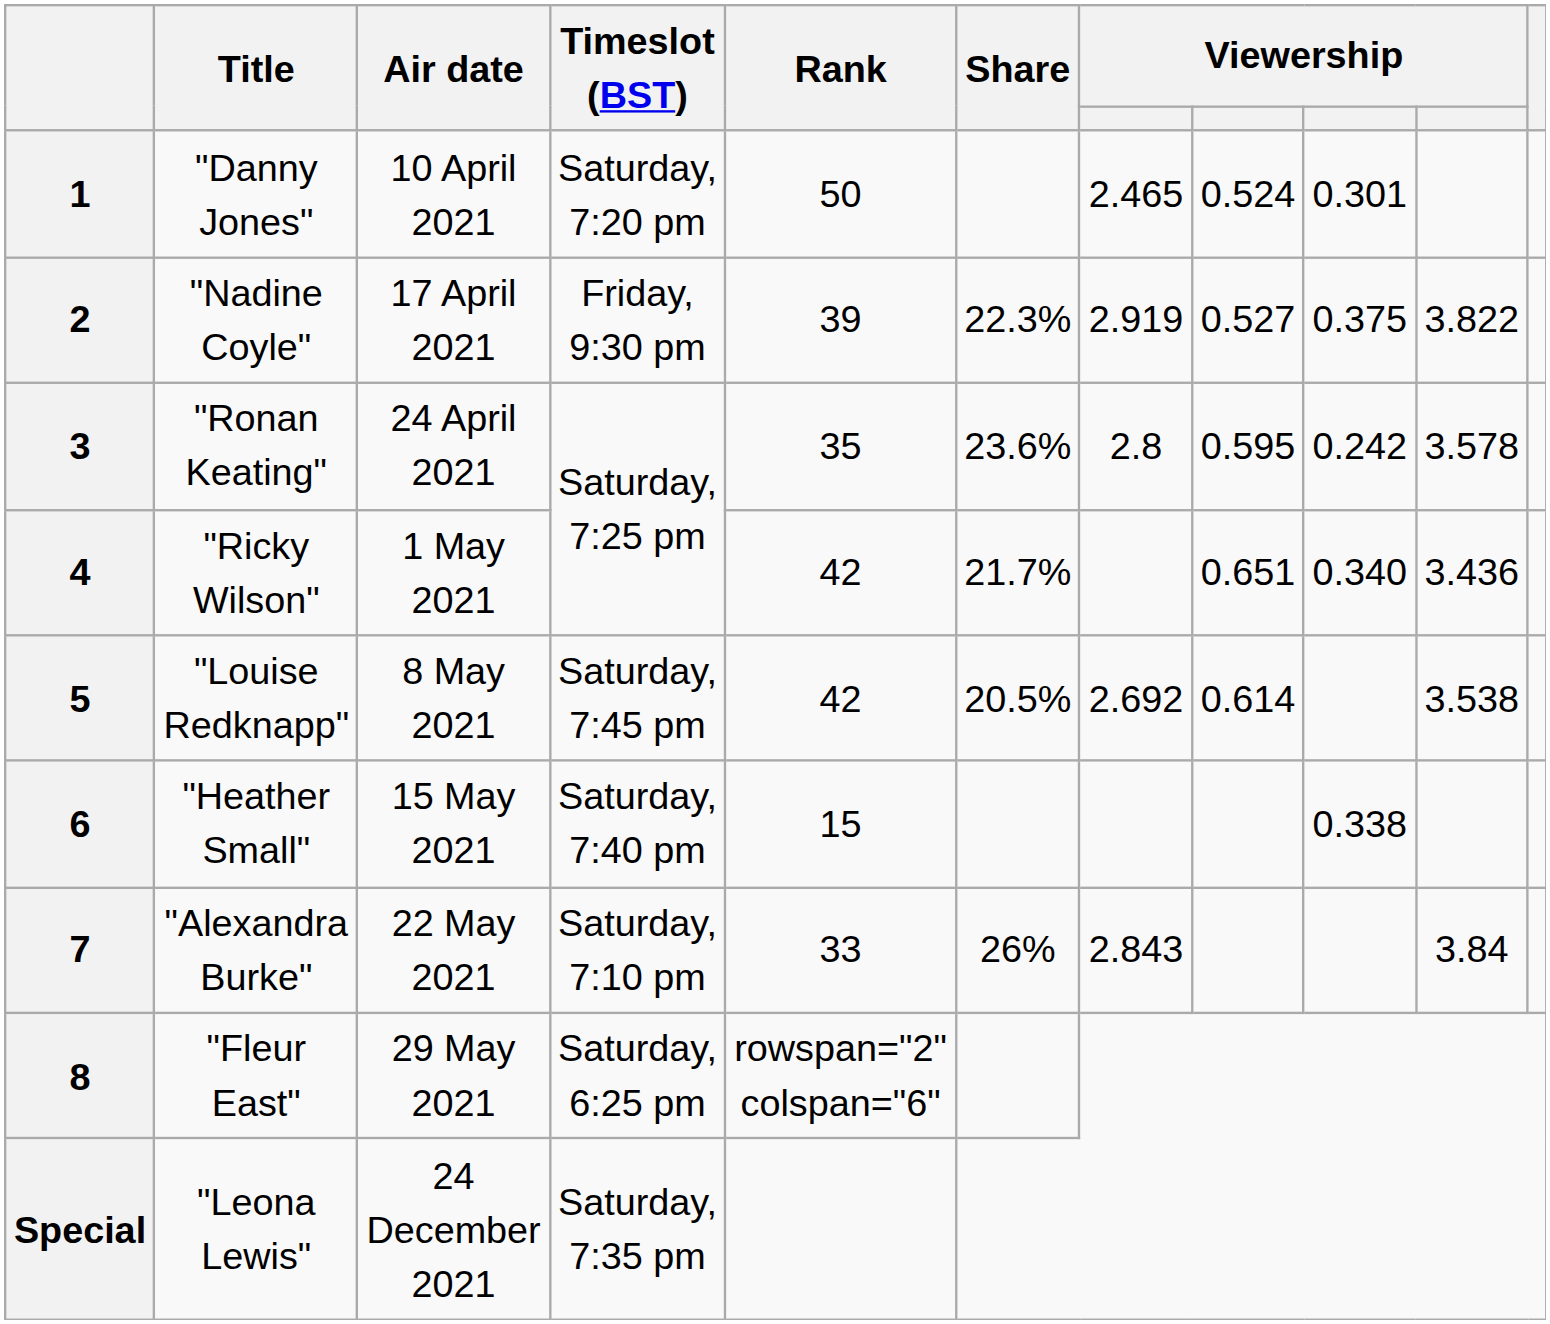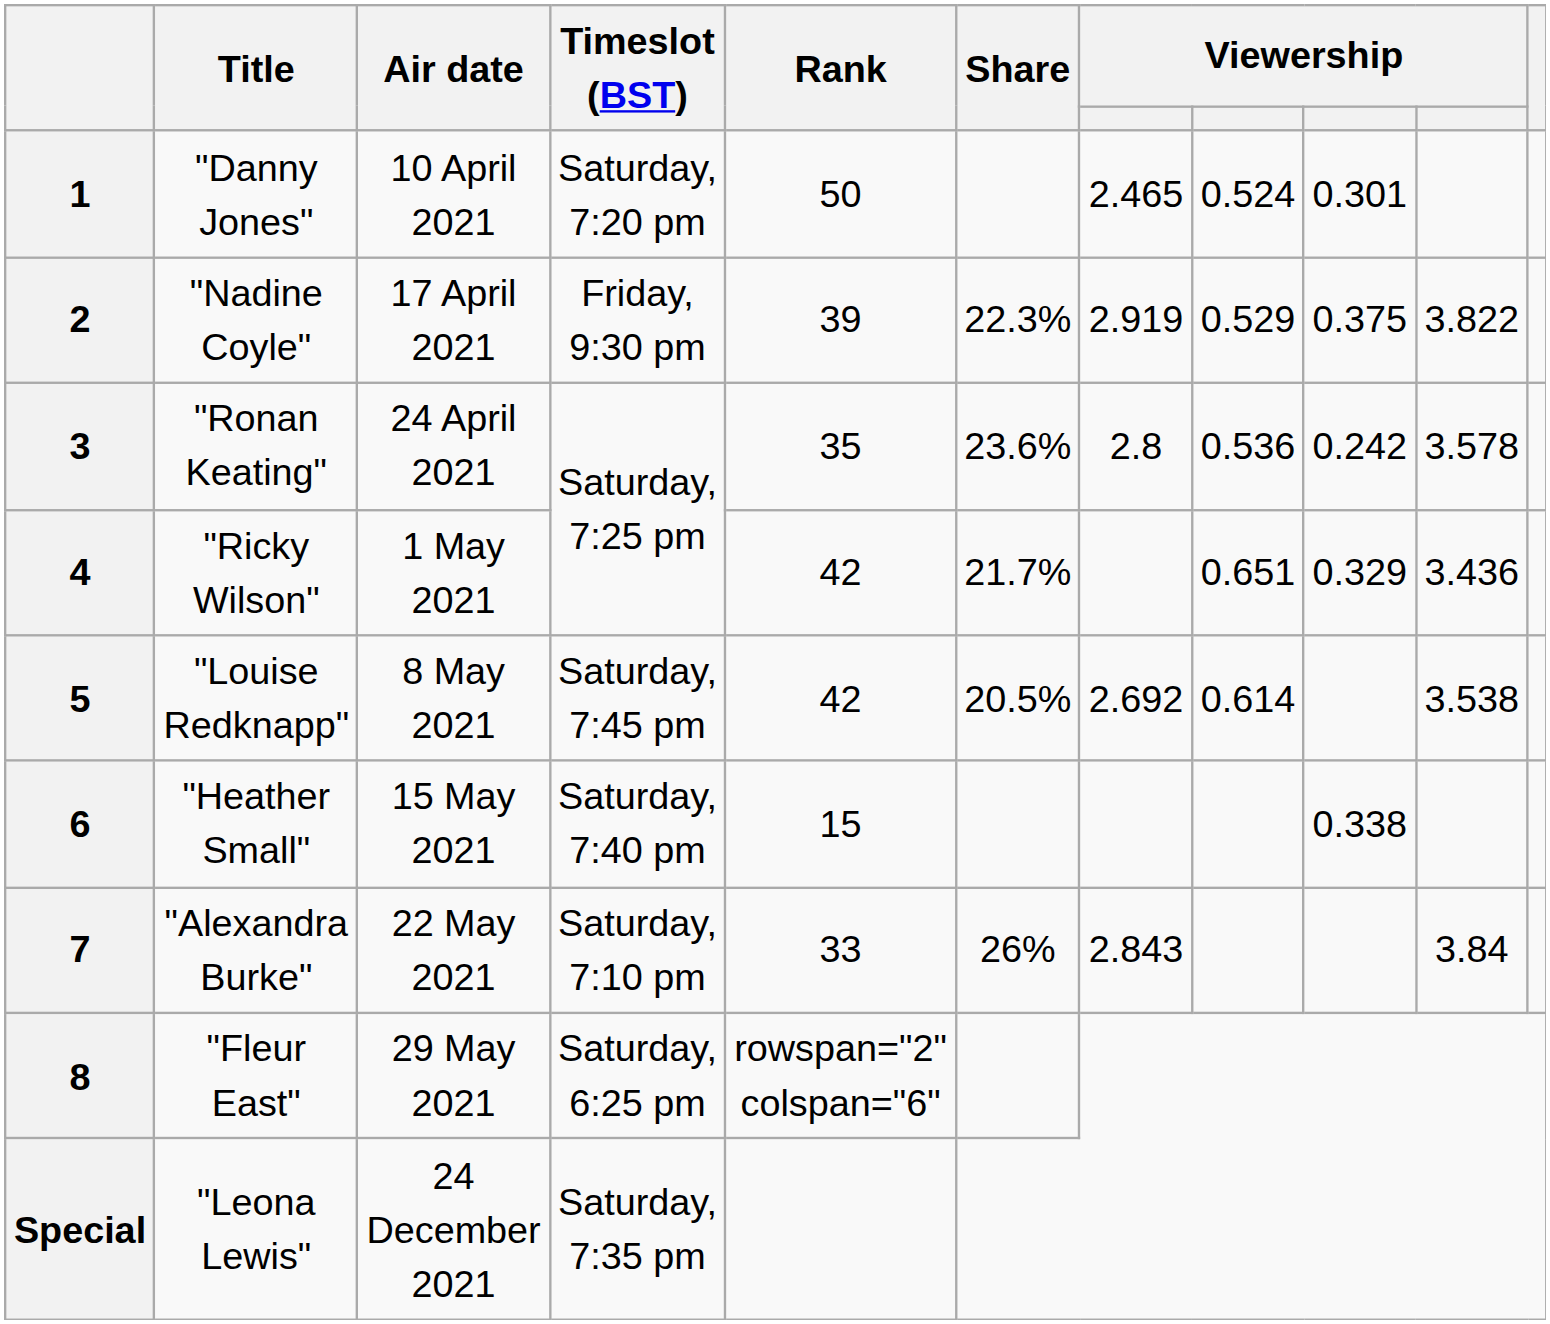(1248, 320) 0.527 -> (1248, 320) 0.529
(1248, 446) 0.595 -> (1248, 446) 0.536
(1360, 572) 0.340 -> (1360, 572) 0.329
